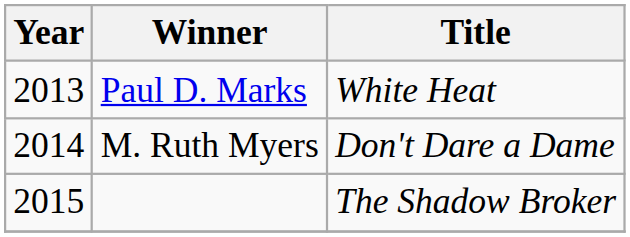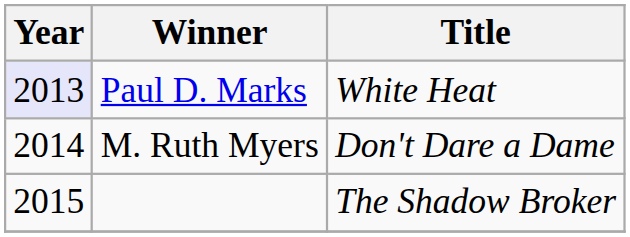(49, 88) no background -> (49, 88) lavender background
